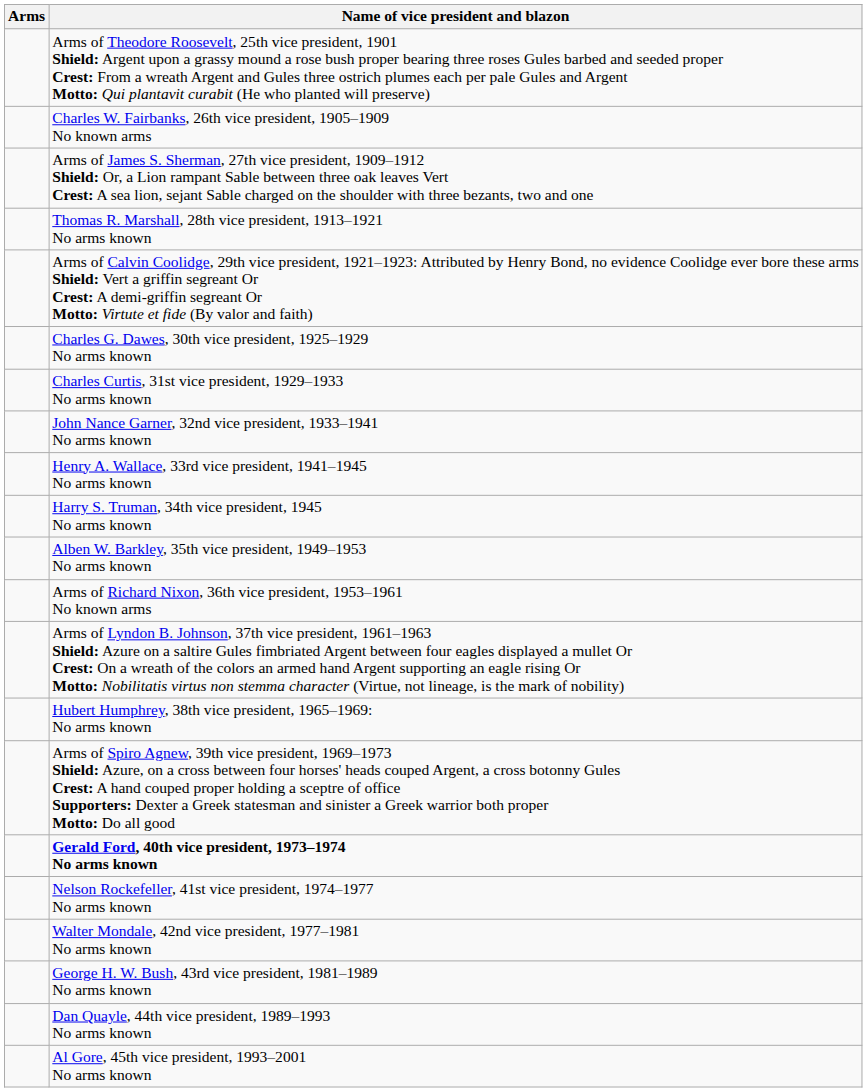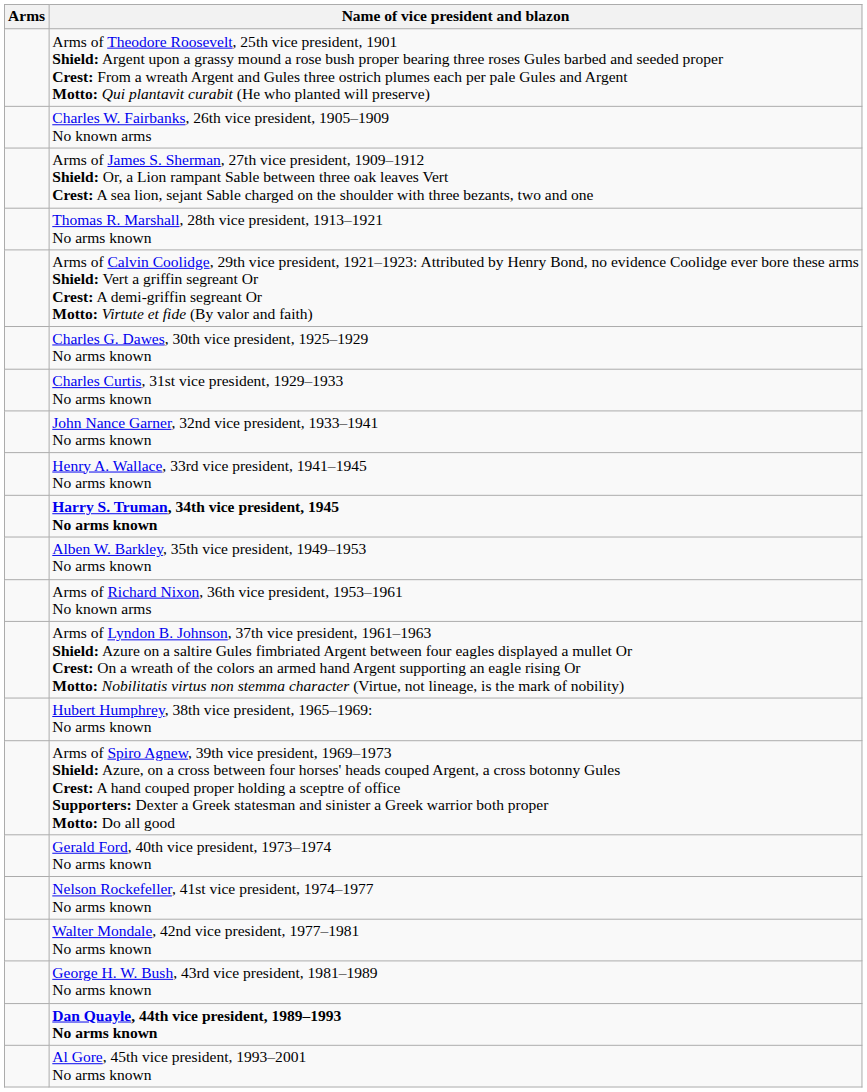(187, 516) normal -> (196, 516) bold
(199, 855) bold -> (192, 855) normal
(191, 1024) normal -> (197, 1024) bold
